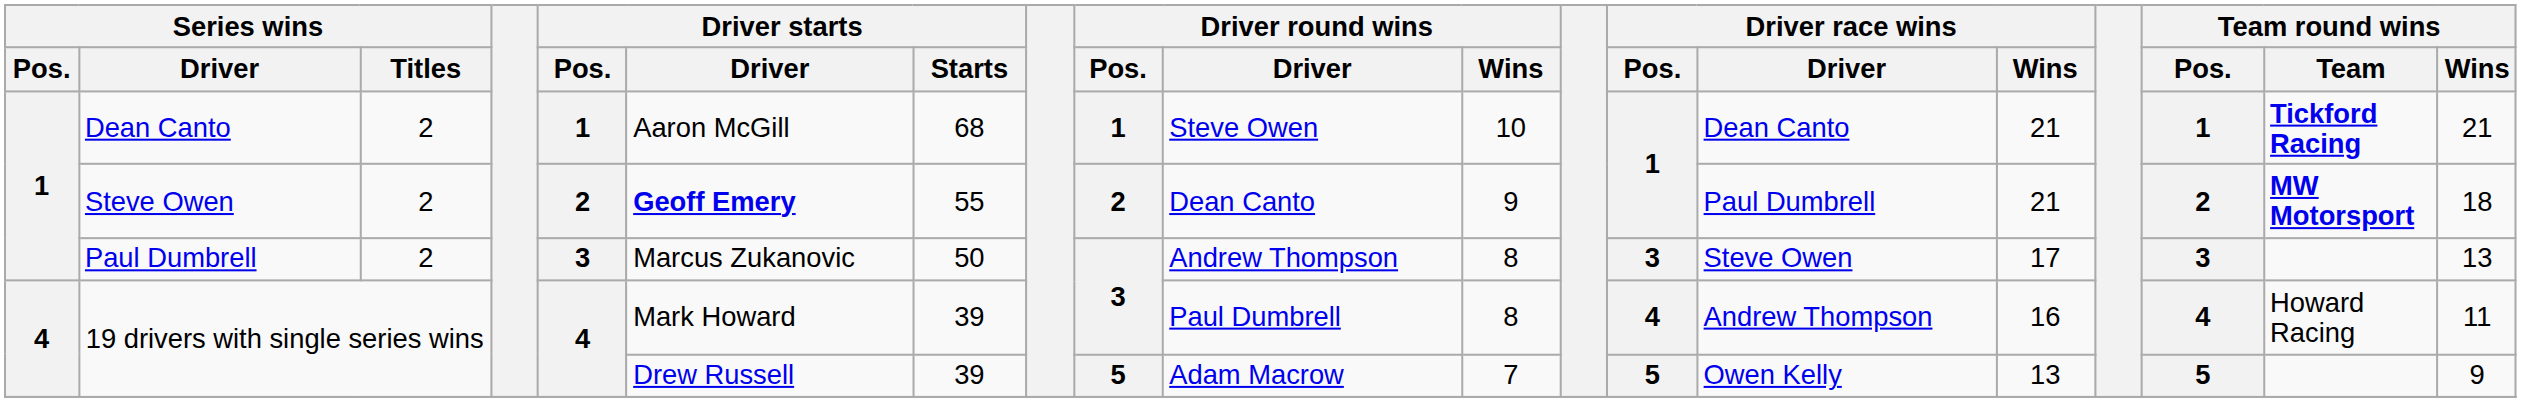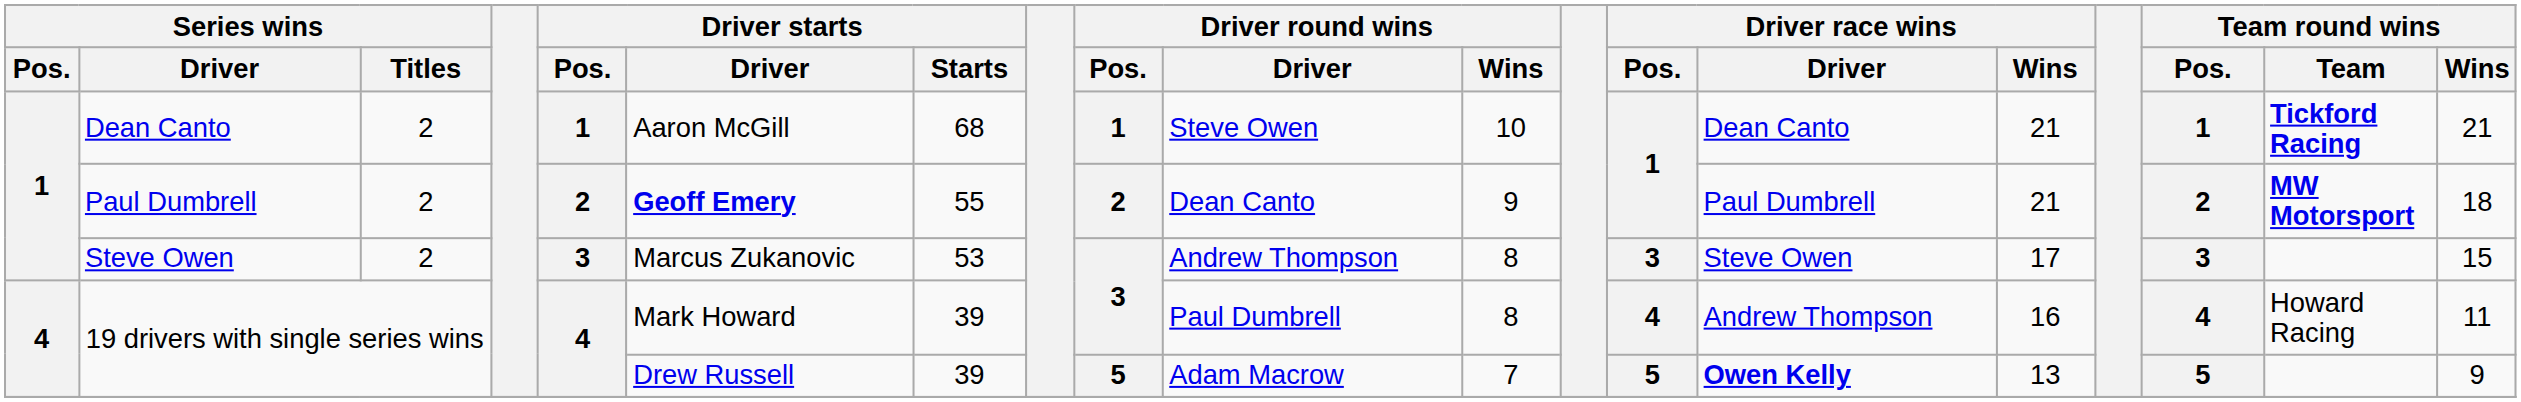(159, 201) Steve Owen -> (171, 201) Paul Dumbrell
(171, 259) Paul Dumbrell -> (159, 259) Steve Owen
(969, 259) 50 -> (969, 259) 53
(2477, 259) 13 -> (2477, 259) 15
(1773, 375) normal -> (1777, 375) bold
